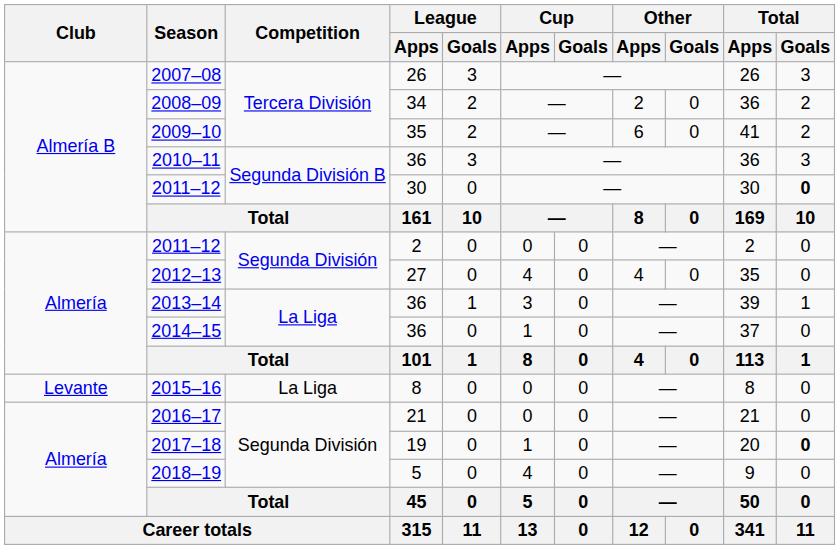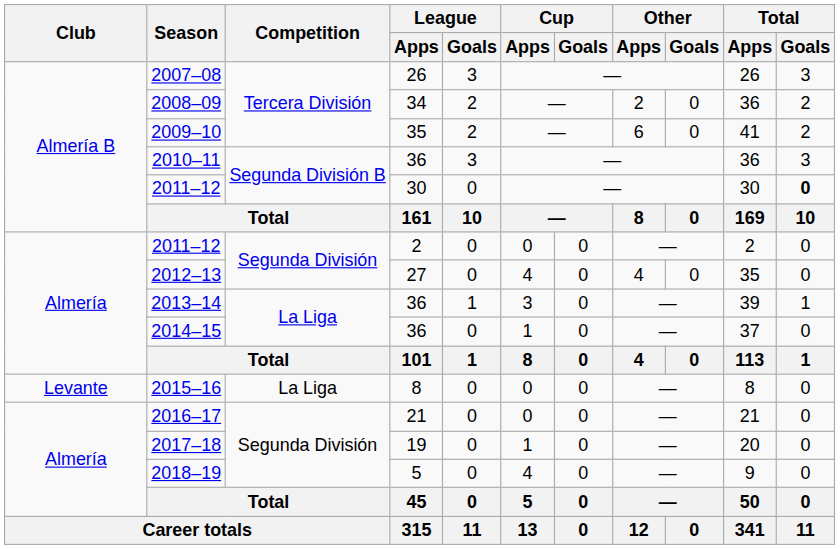(805, 445) bold -> (805, 445) normal
